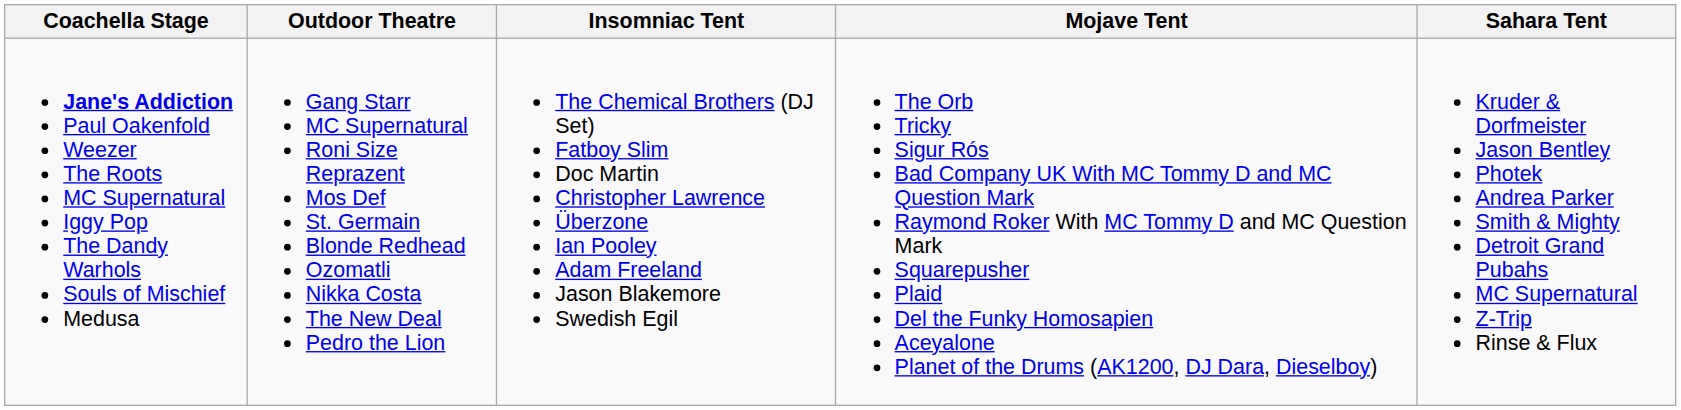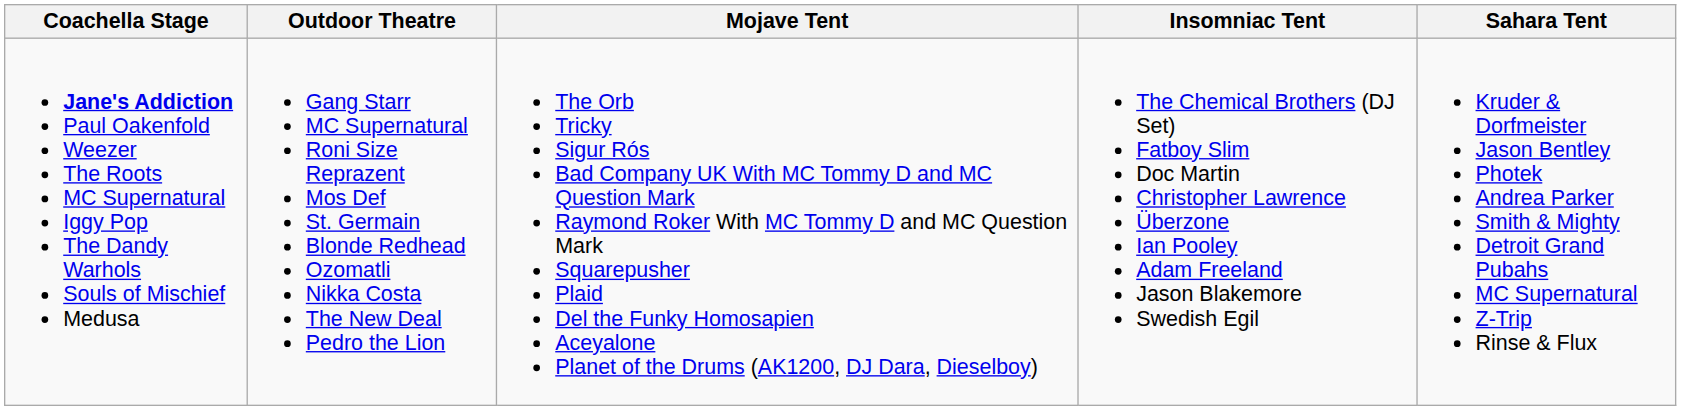columns swapped: (1127, 21) <-> (666, 21)
